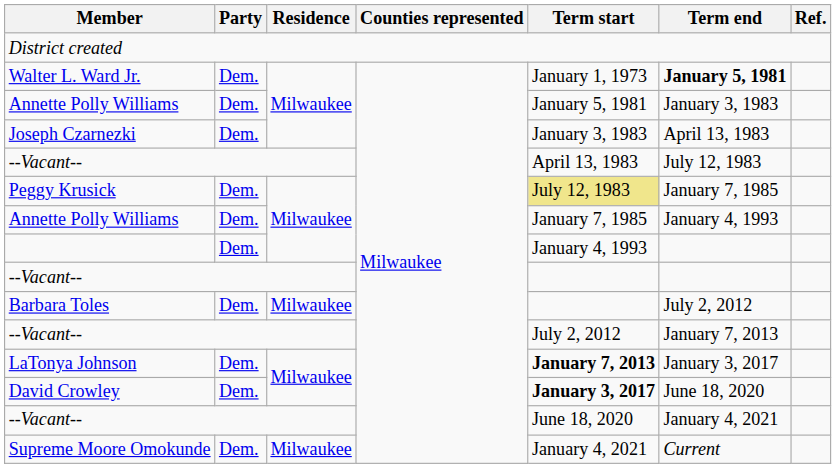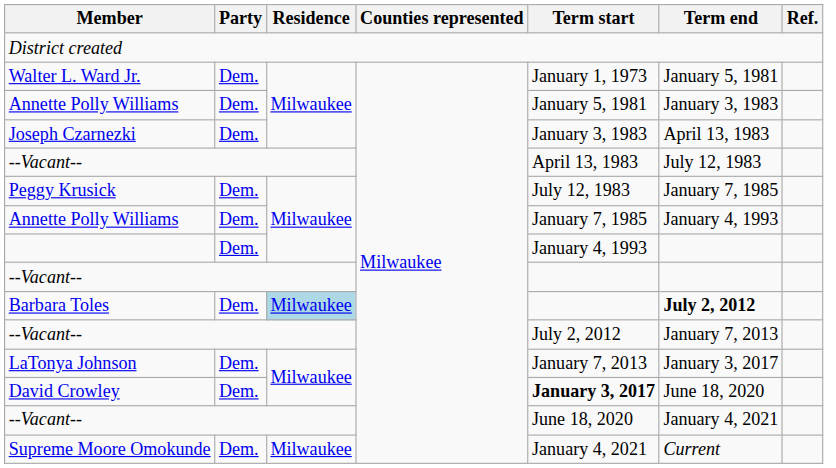(725, 76) bold -> (721, 76) normal
(581, 190) khaki background -> (581, 190) no background
(311, 305) no background -> (311, 305) lightblue background
(708, 305) normal -> (709, 305) bold
(594, 362) bold -> (589, 362) normal
